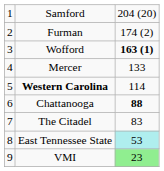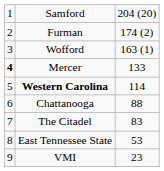(137, 49) bold -> (137, 49) normal
(10, 67) normal -> (10, 67) bold
(137, 103) bold -> (137, 103) normal
(137, 139) paleturquoise background -> (137, 139) no background
(137, 157) lightgreen background -> (137, 157) no background
